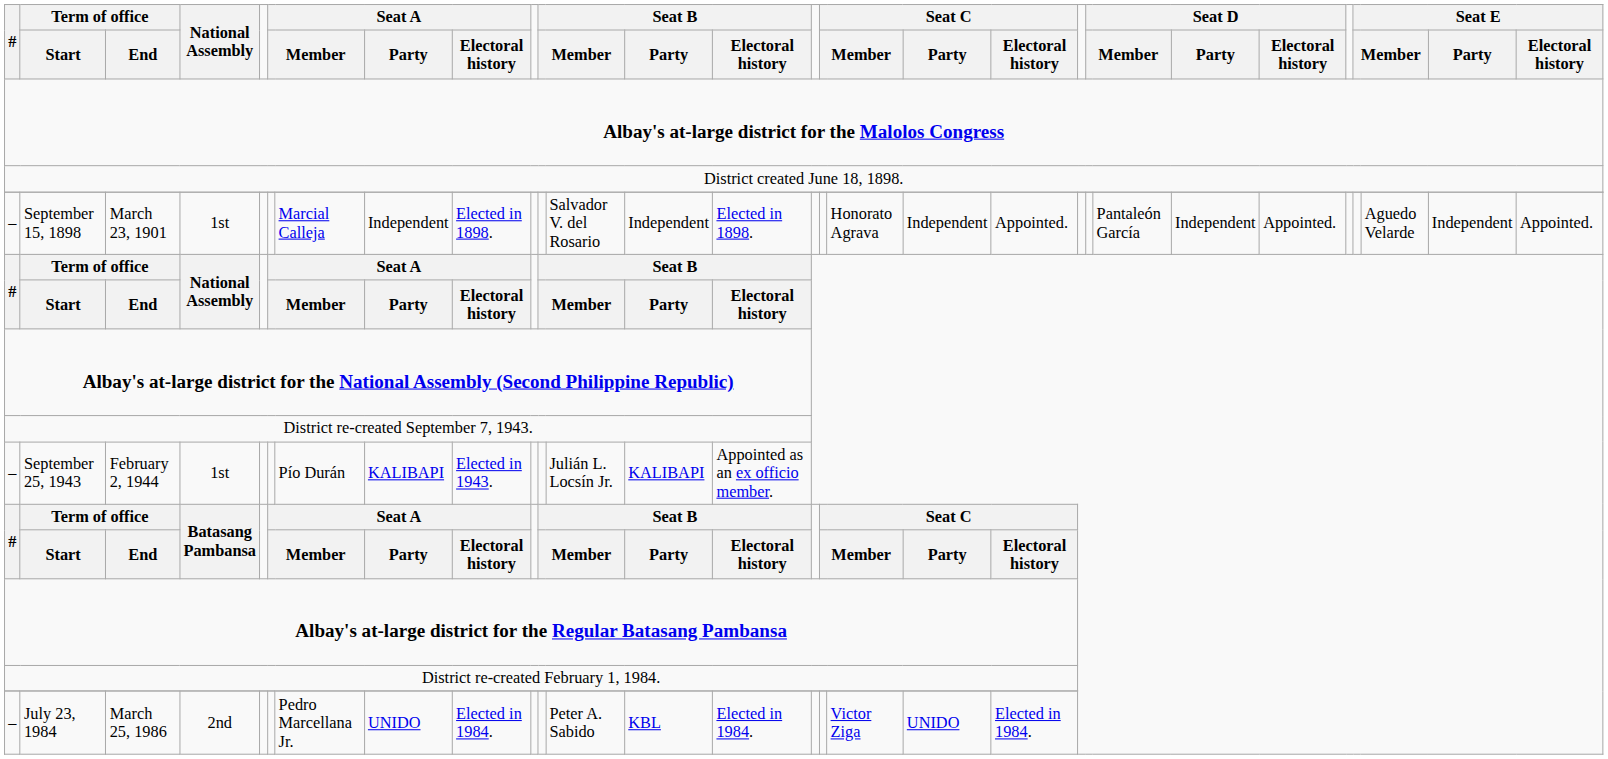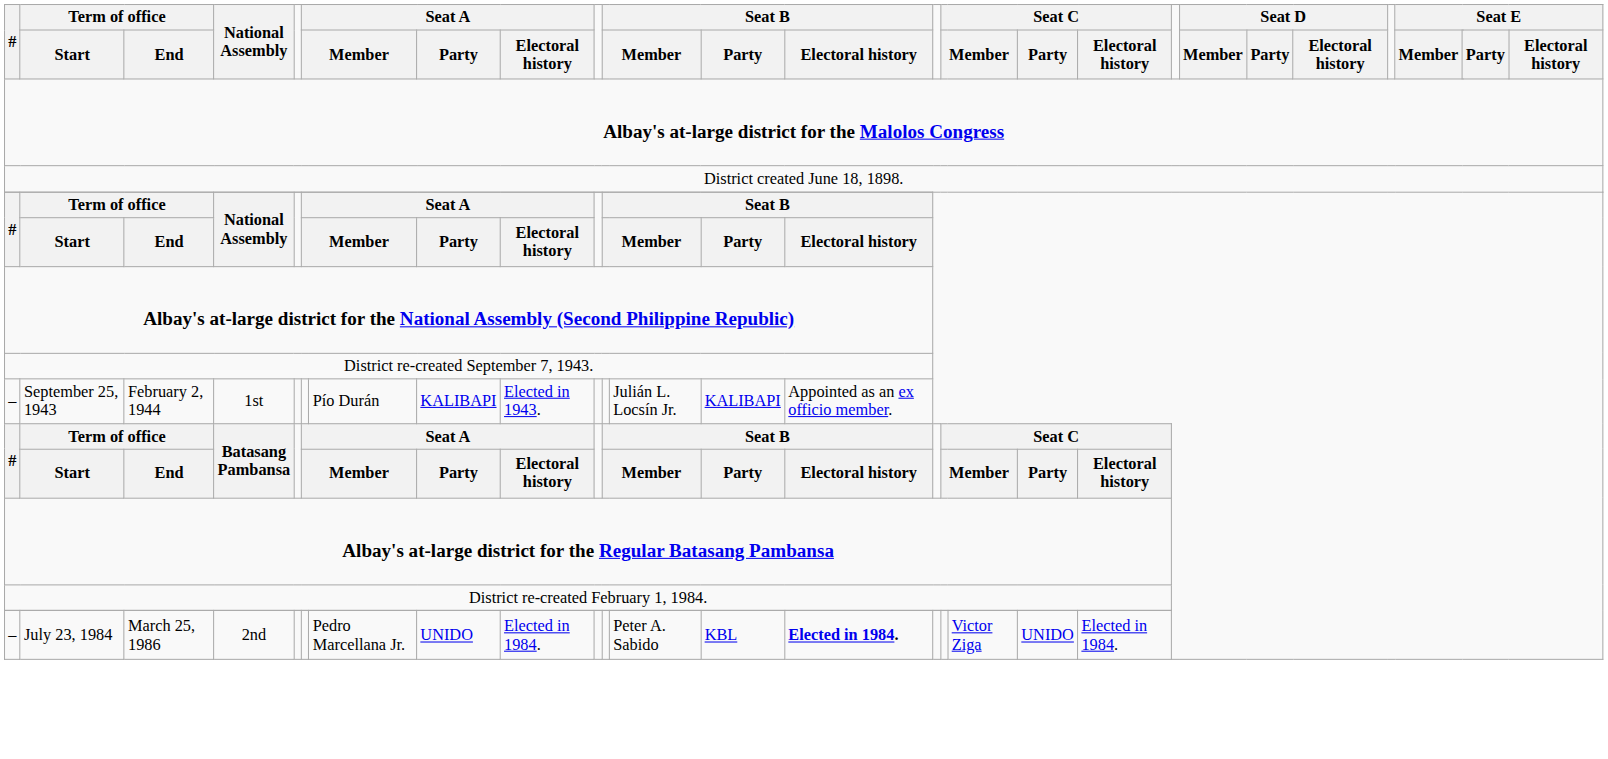- row: (59, 223)
(749, 722) normal -> (843, 634) bold
